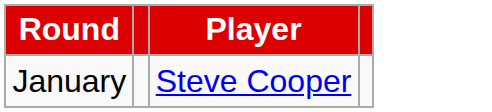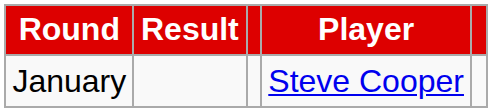+ column: (190, 29)
